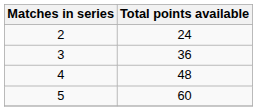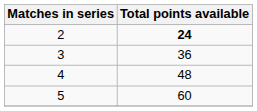(185, 34) normal -> (185, 34) bold
